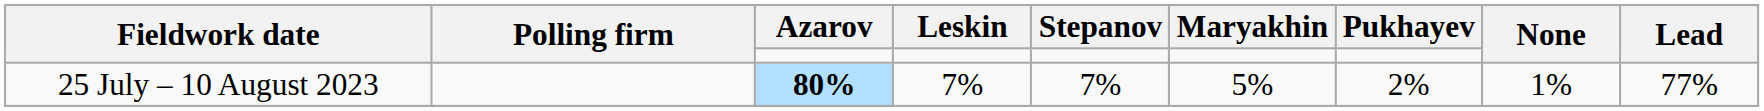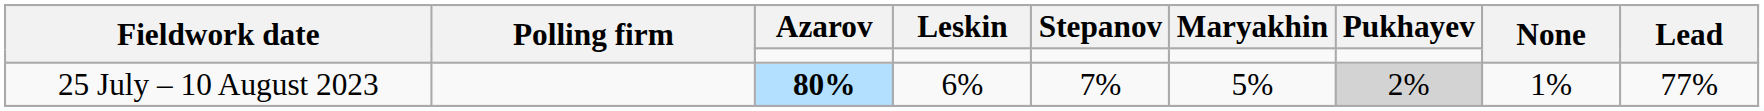(962, 84) 7% -> (962, 84) 6%
(1409, 84) no background -> (1409, 84) lightgrey background
